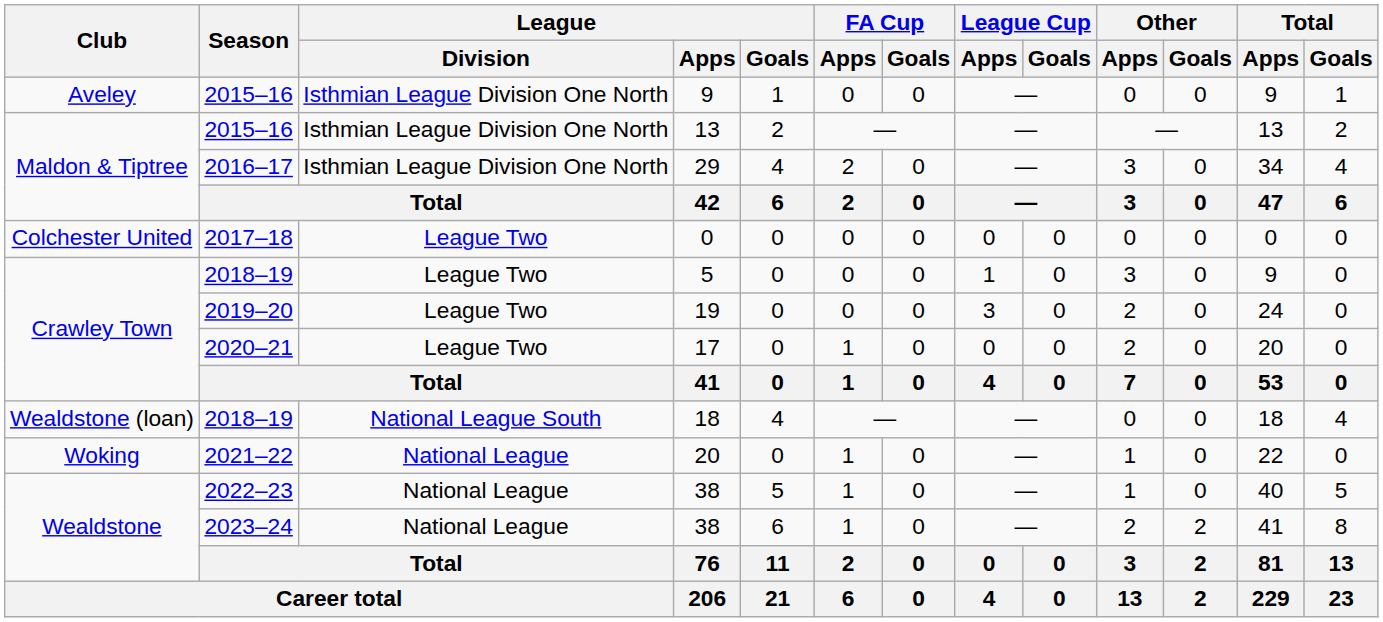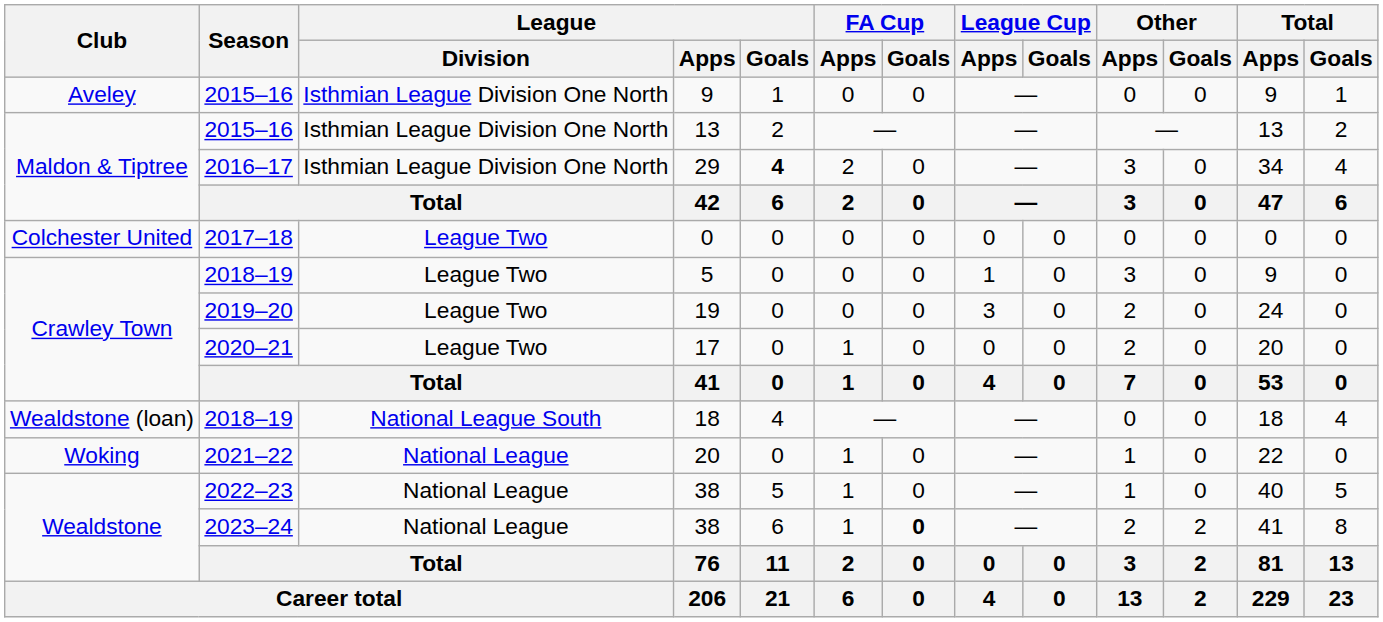(778, 166) normal -> (778, 166) bold
(919, 526) normal -> (919, 526) bold
